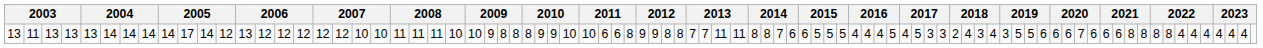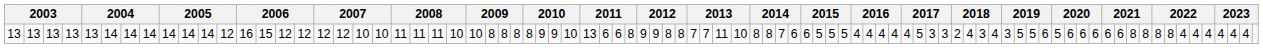(33, 34) 11 -> (33, 34) 13
(187, 34) 17 -> (188, 34) 14
(245, 34) 13 -> (246, 34) 16
(265, 34) 12 -> (266, 34) 15
(491, 34) 9 -> (492, 34) 8
(589, 34) 10 -> (590, 34) 13
(739, 34) 11 -> (741, 34) 10
(893, 34) 5 -> (895, 34) 4
(1056, 34) 6 -> (1058, 34) 5
(1081, 34) 7 -> (1083, 34) 6
